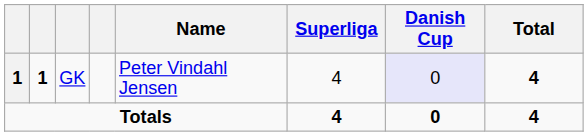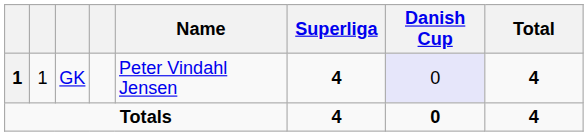(42, 78) bold -> (42, 78) normal
(336, 78) normal -> (336, 78) bold
